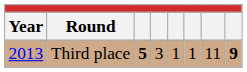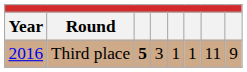(26, 53) 2013 -> (26, 53) 2016
(234, 53) bold -> (234, 53) normal
